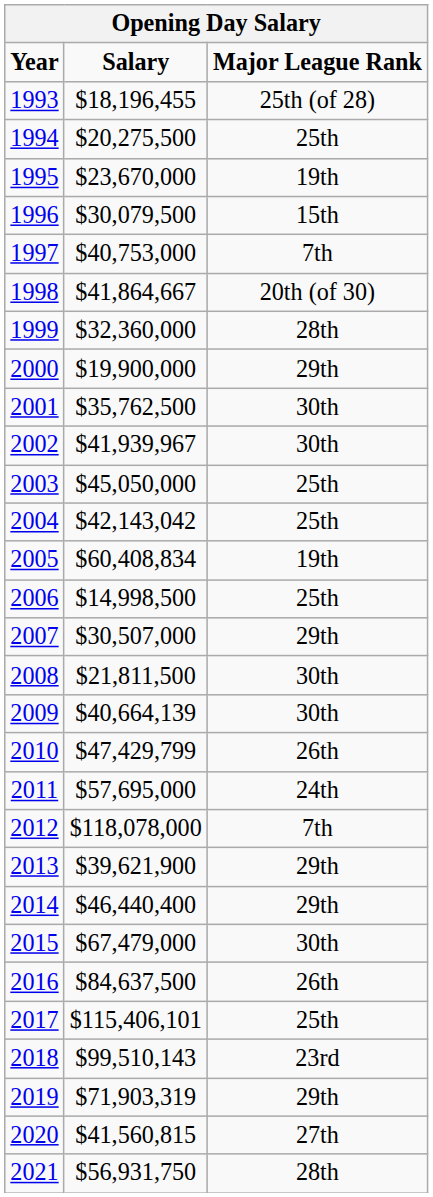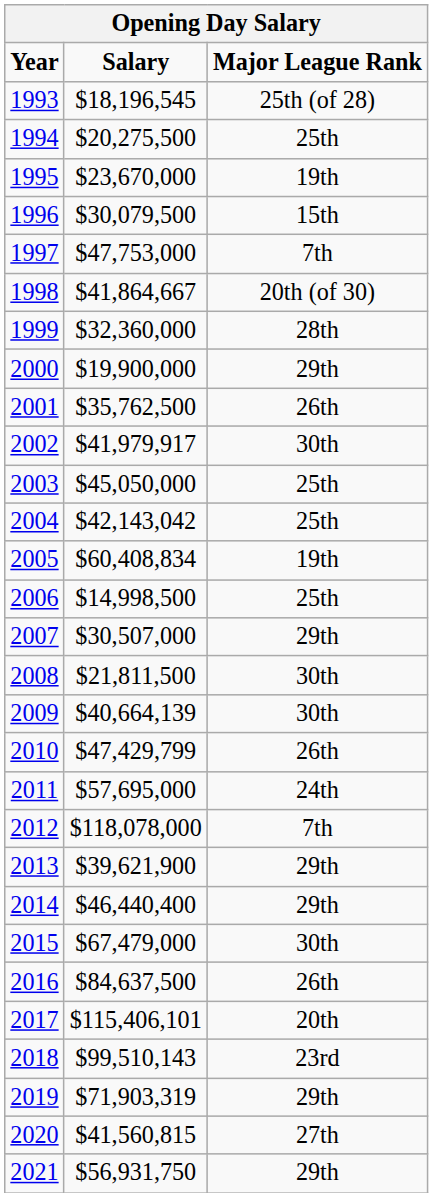(136, 100) $18,196,455 -> (136, 100) $18,196,545
(136, 253) $40,753,000 -> (136, 253) $47,753,000
(317, 406) 30th -> (317, 406) 26th
(136, 445) $41,939,967 -> (136, 445) $41,979,917
(317, 1019) 25th -> (317, 1019) 20th
(317, 1173) 28th -> (317, 1173) 29th
